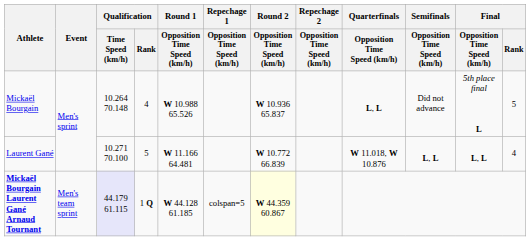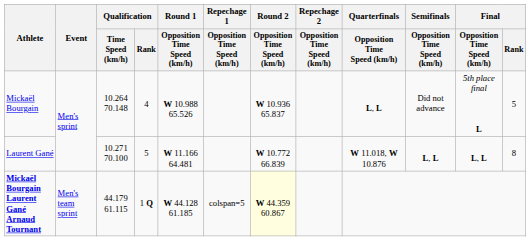(514, 154) 4 -> (514, 154) 8
(116, 204) lavender background -> (116, 204) no background
